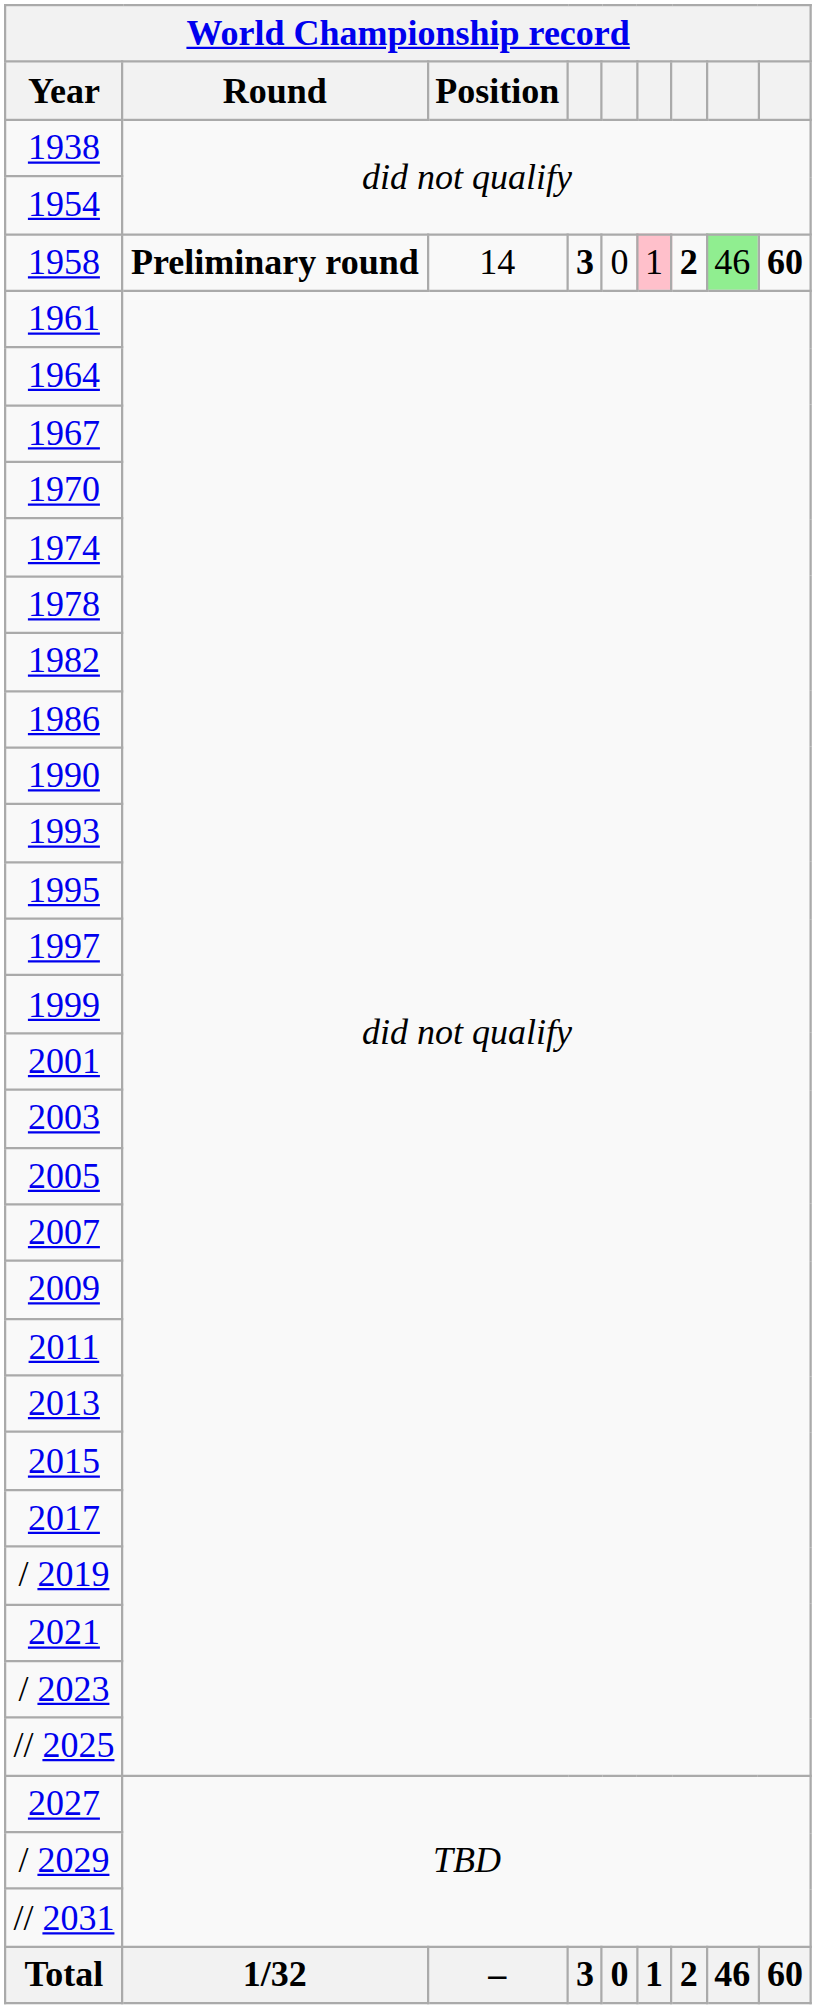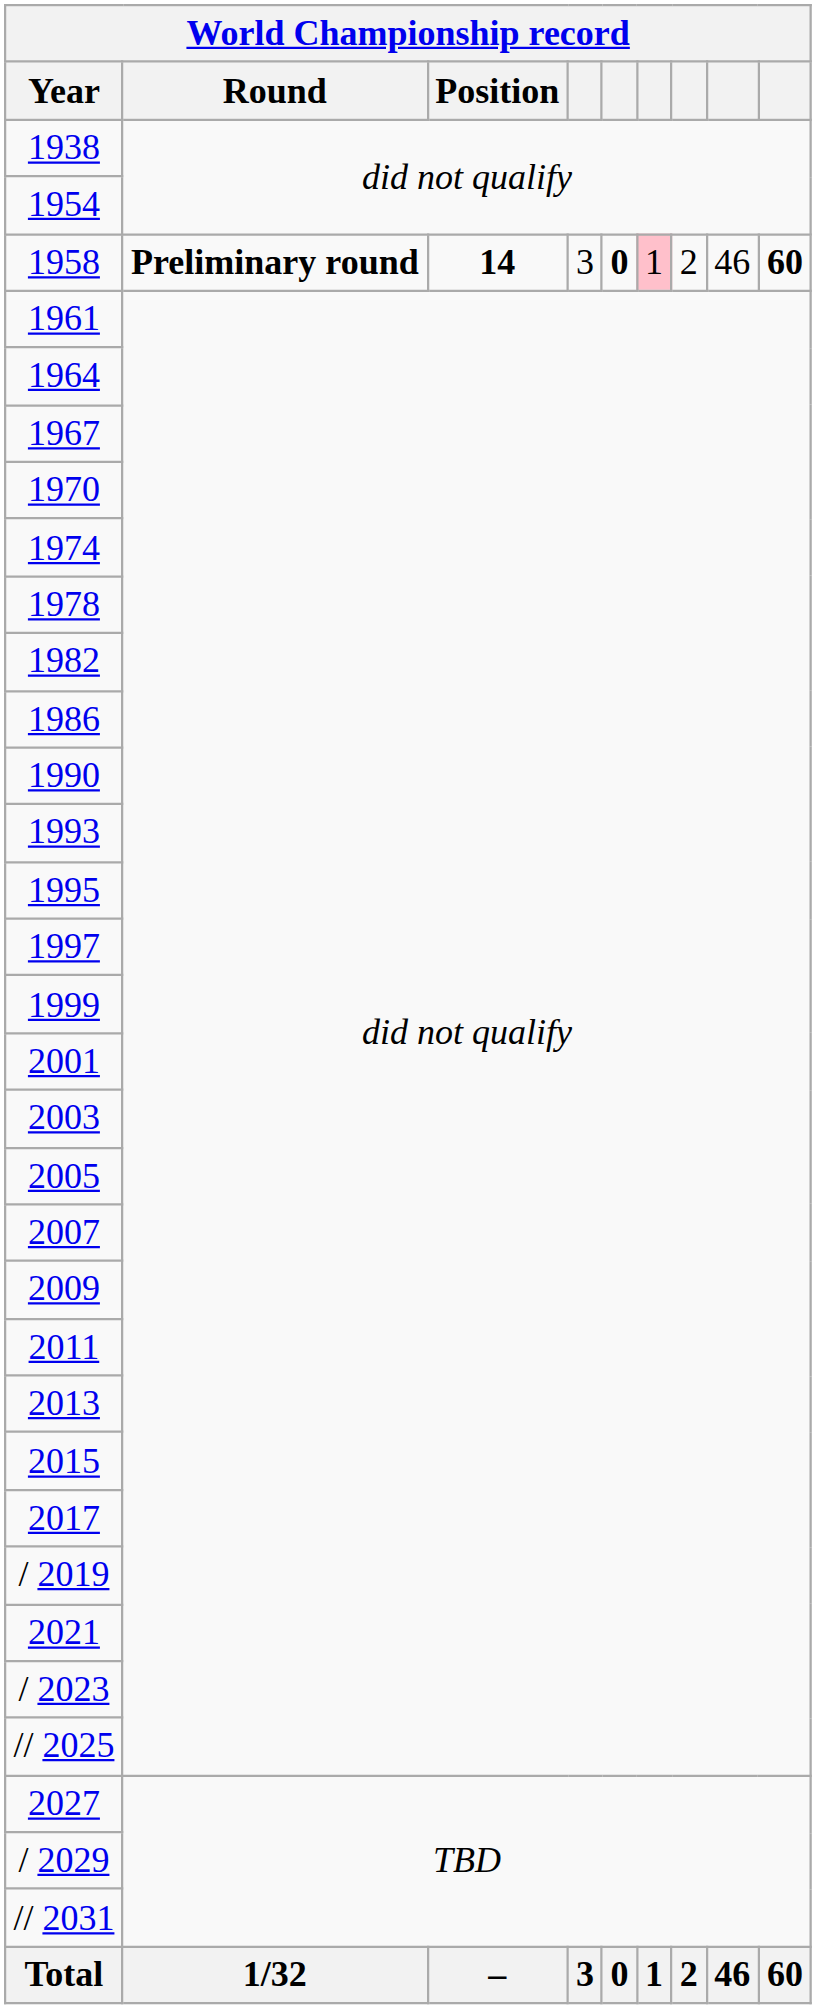(497, 261) normal -> (497, 261) bold
(585, 261) bold -> (585, 261) normal
(620, 261) normal -> (620, 261) bold
(689, 261) bold -> (689, 261) normal
(732, 261) lightgreen background -> (732, 261) no background
